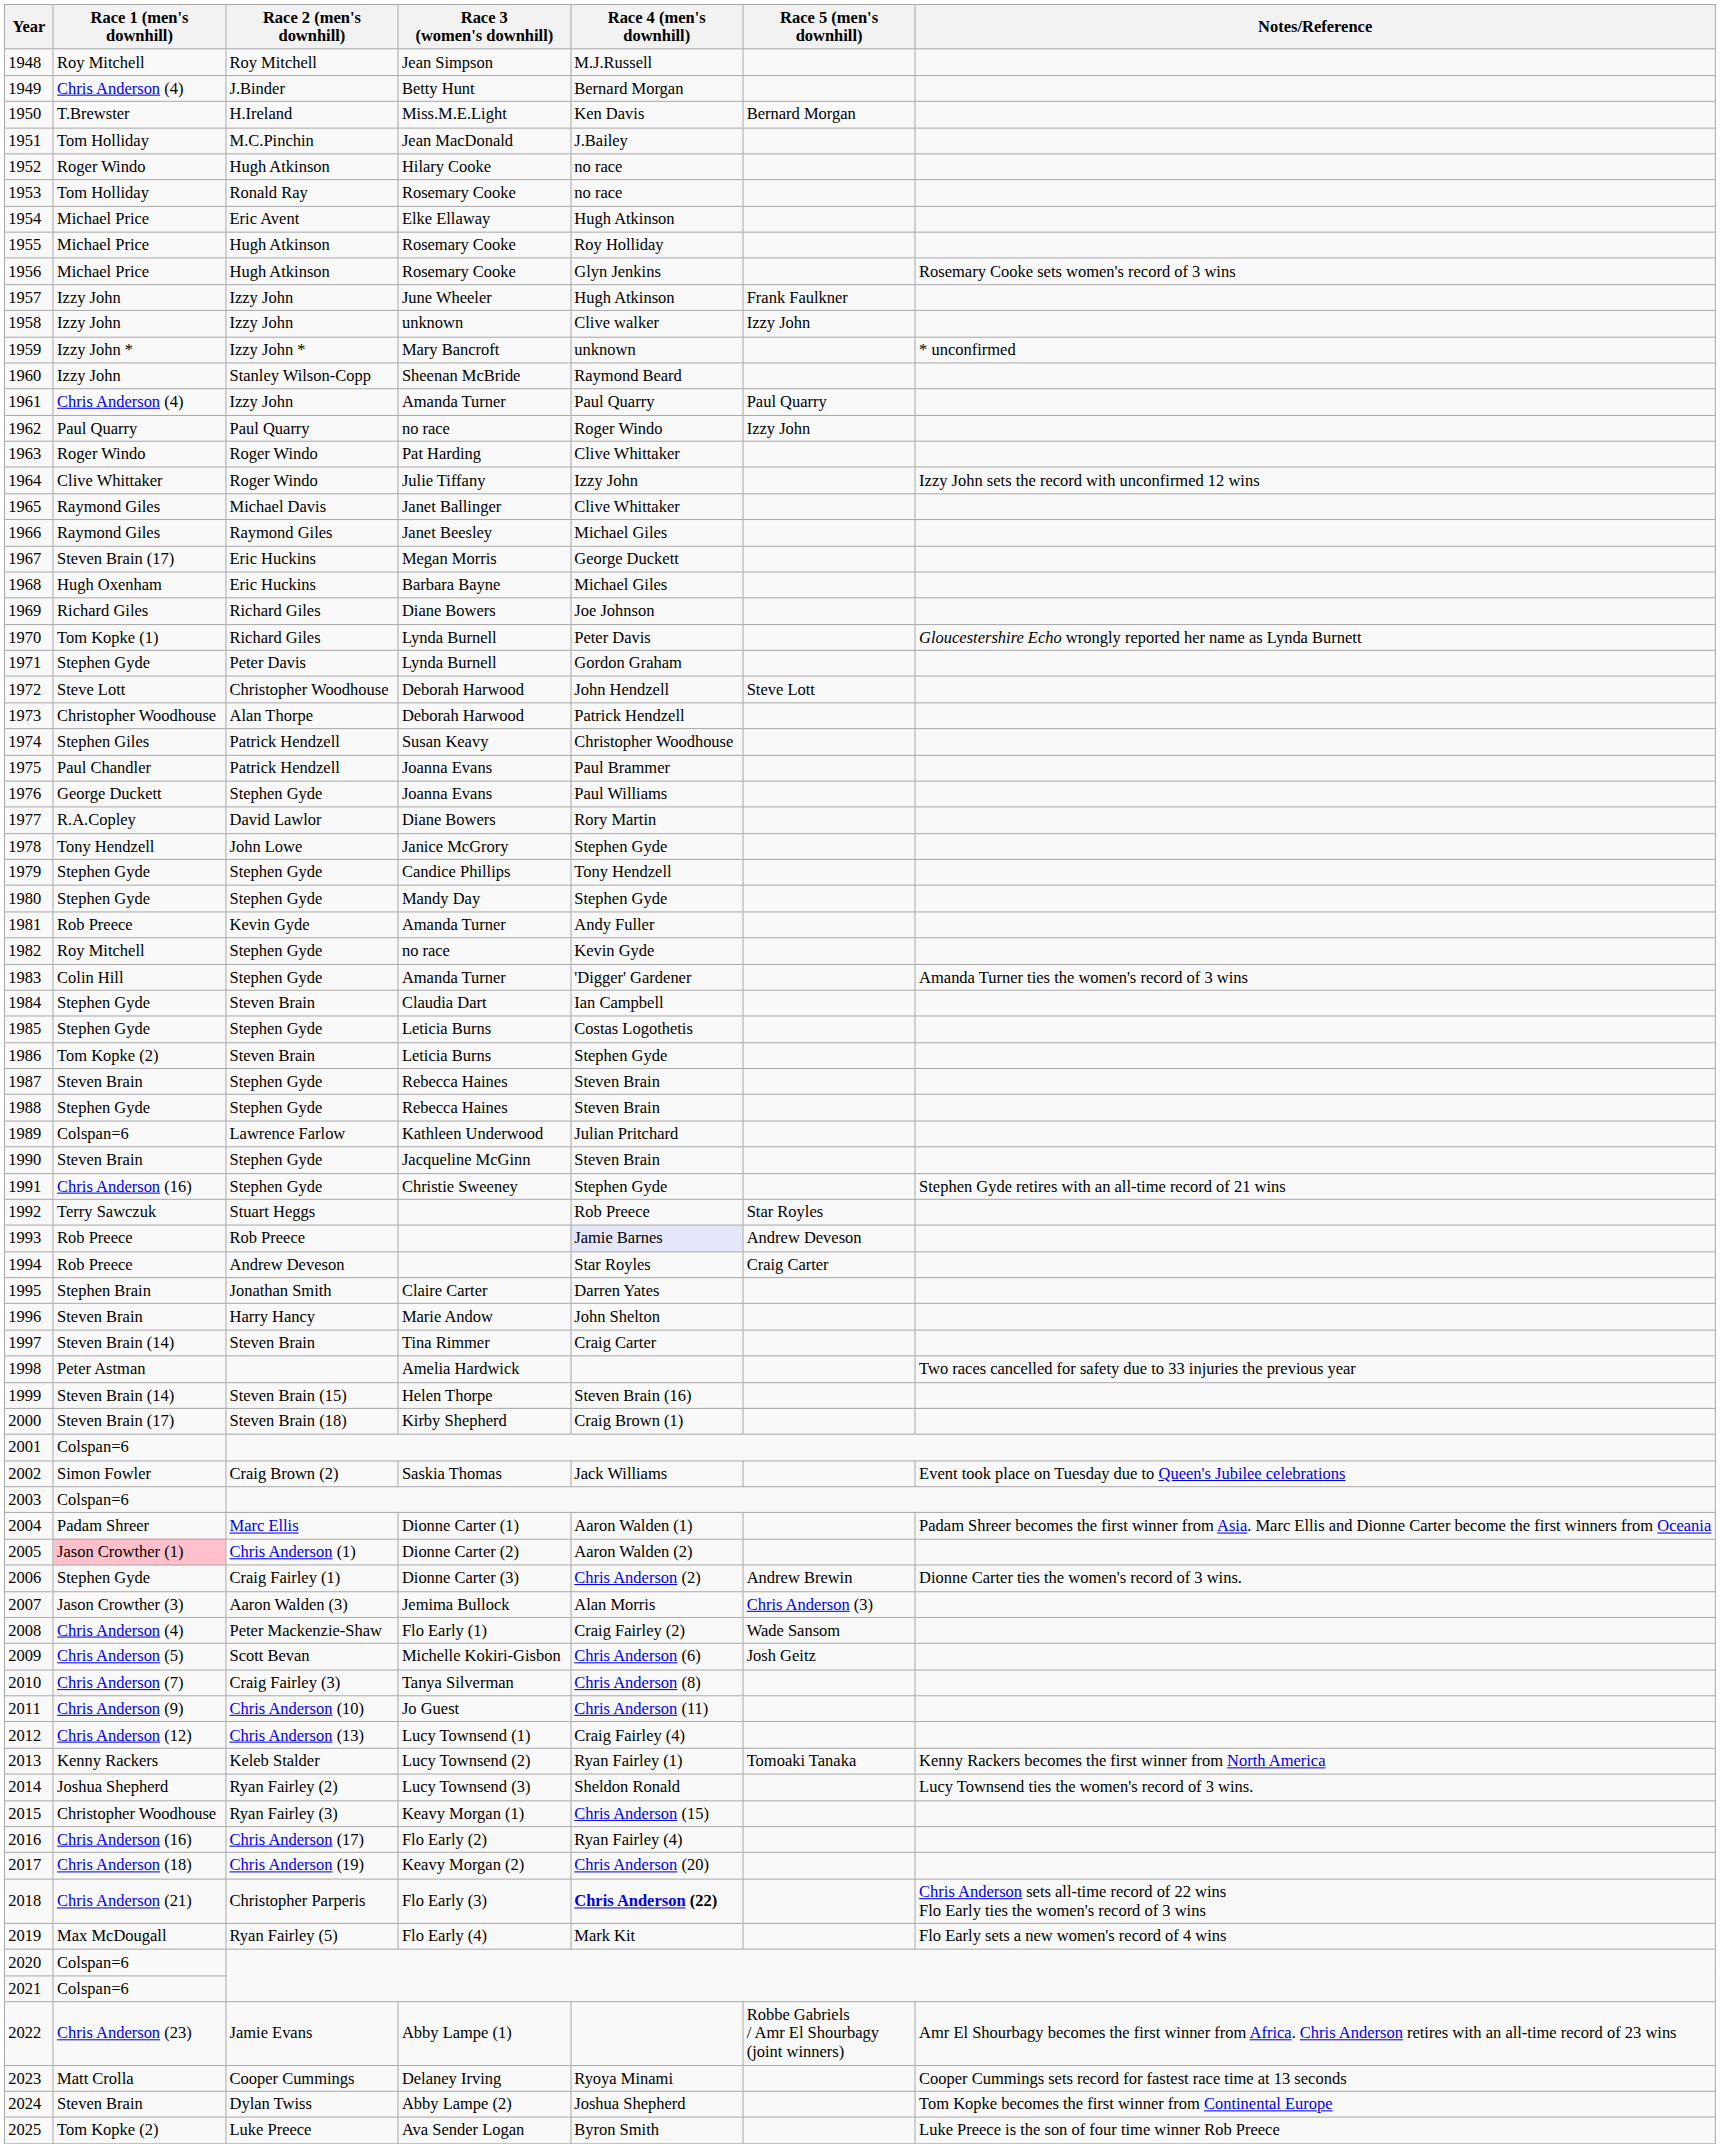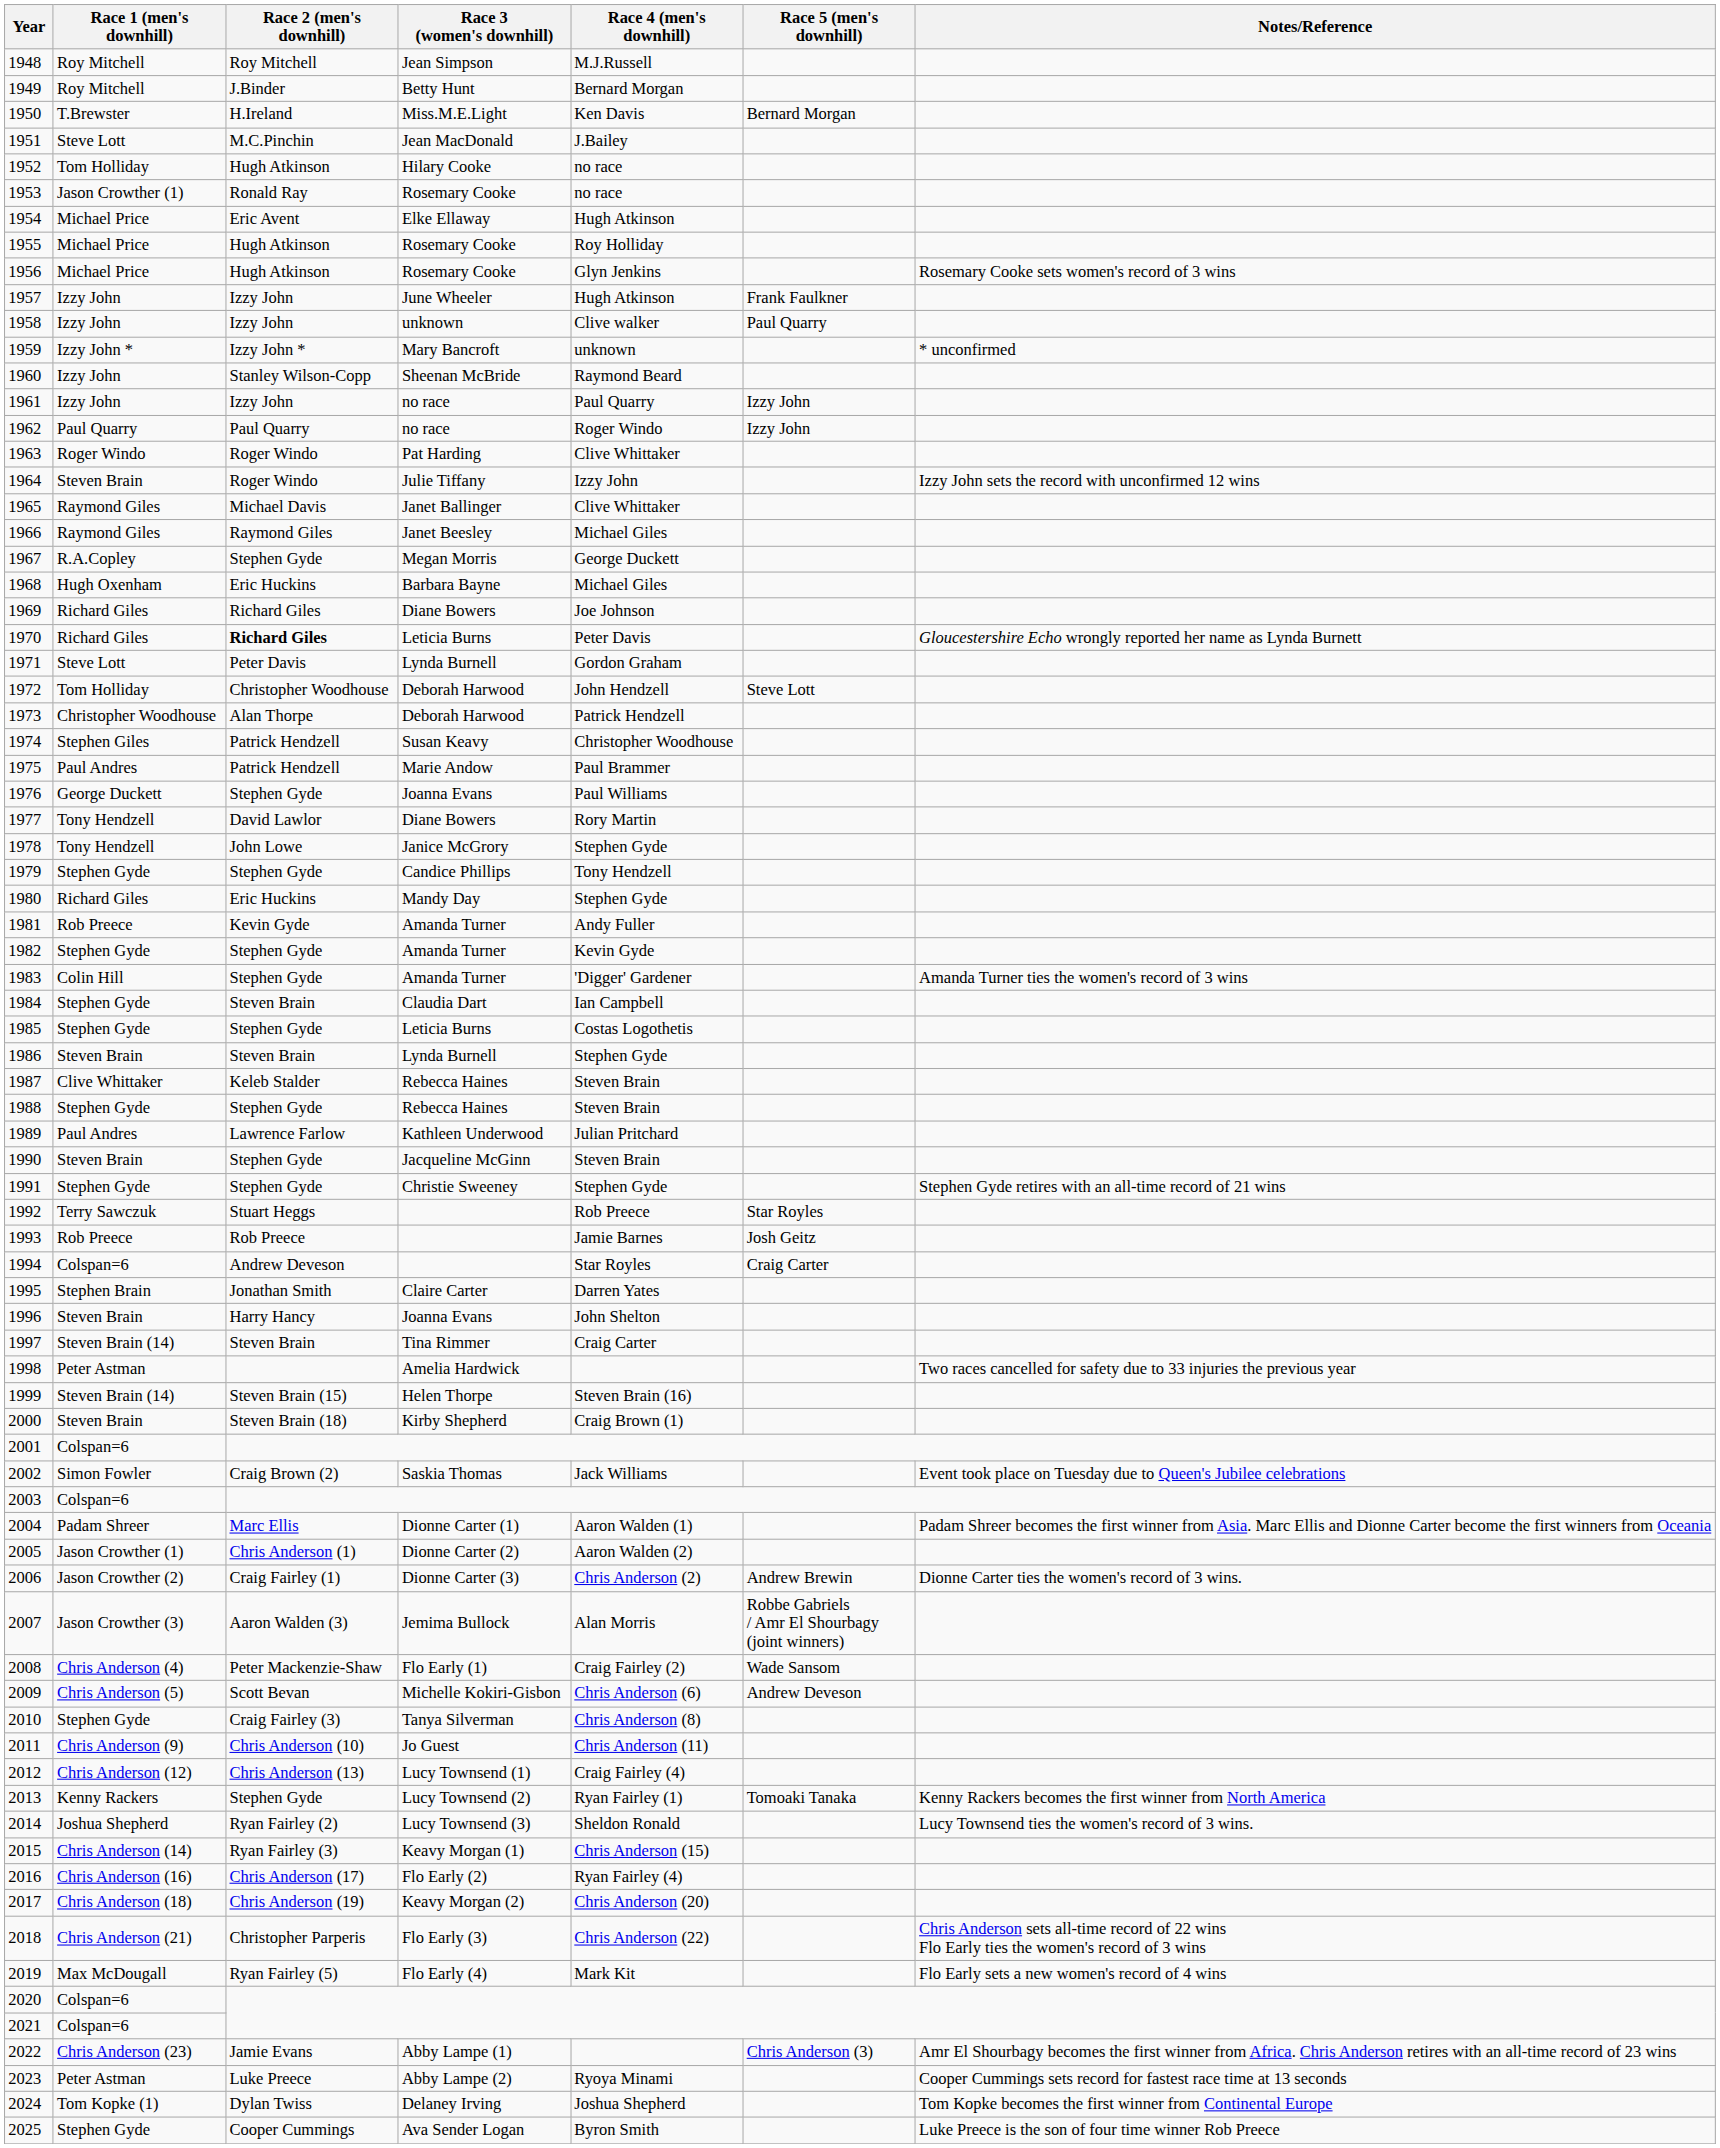(120, 88) Chris Anderson (4) -> (101, 88) Roy Mitchell
(103, 140) Tom Holliday -> (91, 140) Steve Lott
(101, 166) Roger Windo -> (103, 166) Tom Holliday
(103, 192) Tom Holliday -> (120, 192) Jason Crowther (1)
(779, 323) Izzy John -> (787, 323) Paul Quarry
(120, 402) Chris Anderson (4) -> (89, 402) Izzy John
(454, 402) Amanda Turner -> (426, 402) no race
(787, 402) Paul Quarry -> (779, 402) Izzy John
(110, 480) Clive Whittaker -> (100, 480) Steven Brain
(116, 558) Steven Brain (17) -> (96, 558) R.A.Copley
(273, 558) Eric Huckins -> (276, 558) Stephen Gyde
(108, 637) Tom Kopke (1) -> (103, 637) Richard Giles
(275, 637) normal -> (278, 637) bold
(449, 637) Lynda Burnell -> (447, 637) Leticia Burns
(104, 663) Stephen Gyde -> (91, 663) Steve Lott
(91, 689) Steve Lott -> (103, 689) Tom Holliday
(104, 767) Paul Chandler -> (97, 767) Paul Andres
(447, 767) Joanna Evans -> (447, 767) Marie Andow
(96, 820) R.A.Copley -> (106, 820) Tony Hendzell
(104, 898) Stephen Gyde -> (103, 898) Richard Giles
(276, 898) Stephen Gyde -> (273, 898) Eric Huckins
(101, 950) Roy Mitchell -> (104, 950) Stephen Gyde
(426, 950) no race -> (454, 950) Amanda Turner
(108, 1055) Tom Kopke (2) -> (100, 1055) Steven Brain
(447, 1055) Leticia Burns -> (449, 1055) Lynda Burnell
(100, 1081) Steven Brain -> (110, 1081) Clive Whittaker
(276, 1081) Stephen Gyde -> (275, 1081) Keleb Stalder
(93, 1133) Colspan=6 -> (97, 1133) Paul Andres
(124, 1186) Chris Anderson (16) -> (104, 1186) Stephen Gyde
(618, 1238) lavender background -> (618, 1238) no background
(804, 1238) Andrew Deveson -> (781, 1238) Josh Geitz
(95, 1264) Rob Preece -> (93, 1264) Colspan=6
(447, 1316) Marie Andow -> (447, 1316) Joanna Evans
(116, 1421) Steven Brain (17) -> (100, 1421) Steven Brain
(120, 1552) pink background -> (120, 1552) no background
(104, 1578) Stephen Gyde -> (120, 1578) Jason Crowther (2)
(810, 1604) Chris Anderson (3) -> (813, 1622) Robbe Gabriels / Amr El Shourbagy (joint winners)
(781, 1656) Josh Geitz -> (804, 1693) Andrew Deveson
(120, 1682) Chris Anderson (7) -> (104, 1719) Stephen Gyde
(275, 1761) Keleb Stalder -> (276, 1798) Stephen Gyde
(137, 1813) Christopher Woodhouse -> (124, 1850) Chris Anderson (14)
(646, 1901) bold -> (642, 1938) normal
(813, 2033) Robbe Gabriels / Amr El Shourbagy (joint winners) -> (810, 2051) Chris Anderson (3)
(95, 2078) Matt Crolla -> (101, 2078) Peter Astman
(292, 2078) Cooper Cummings -> (270, 2078) Luke Preece
(452, 2078) Delaney Irving -> (457, 2078) Abby Lampe (2)
(100, 2104) Steven Brain -> (108, 2104) Tom Kopke (1)
(457, 2104) Abby Lampe (2) -> (452, 2104) Delaney Irving
(108, 2130) Tom Kopke (2) -> (104, 2130) Stephen Gyde
(270, 2130) Luke Preece -> (292, 2130) Cooper Cummings
